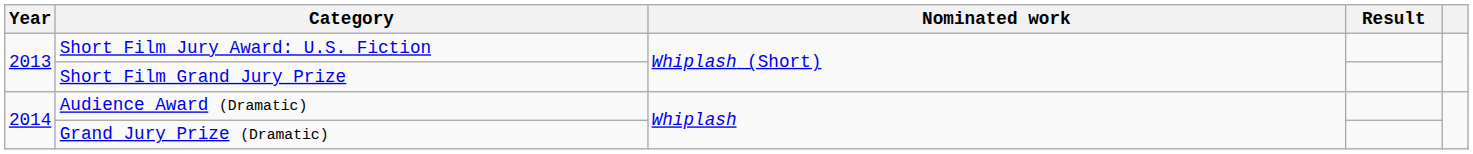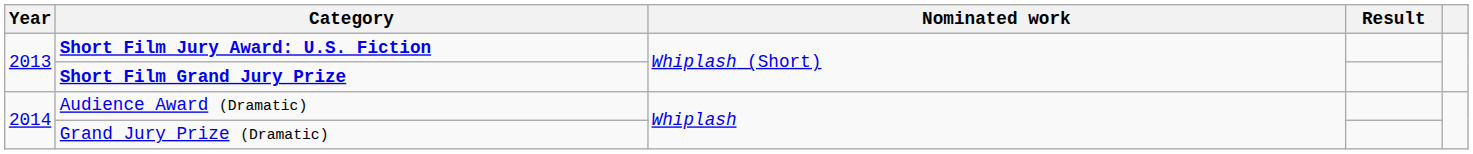(245, 48) normal -> (245, 48) bold
(203, 77) normal -> (203, 77) bold
